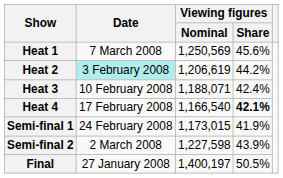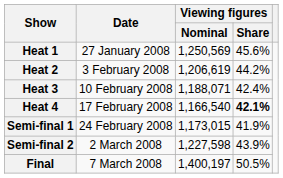(126, 51) 7 March 2008 -> (126, 51) 27 January 2008
(126, 70) paleturquoise background -> (126, 70) no background
(126, 164) 27 January 2008 -> (126, 164) 7 March 2008
